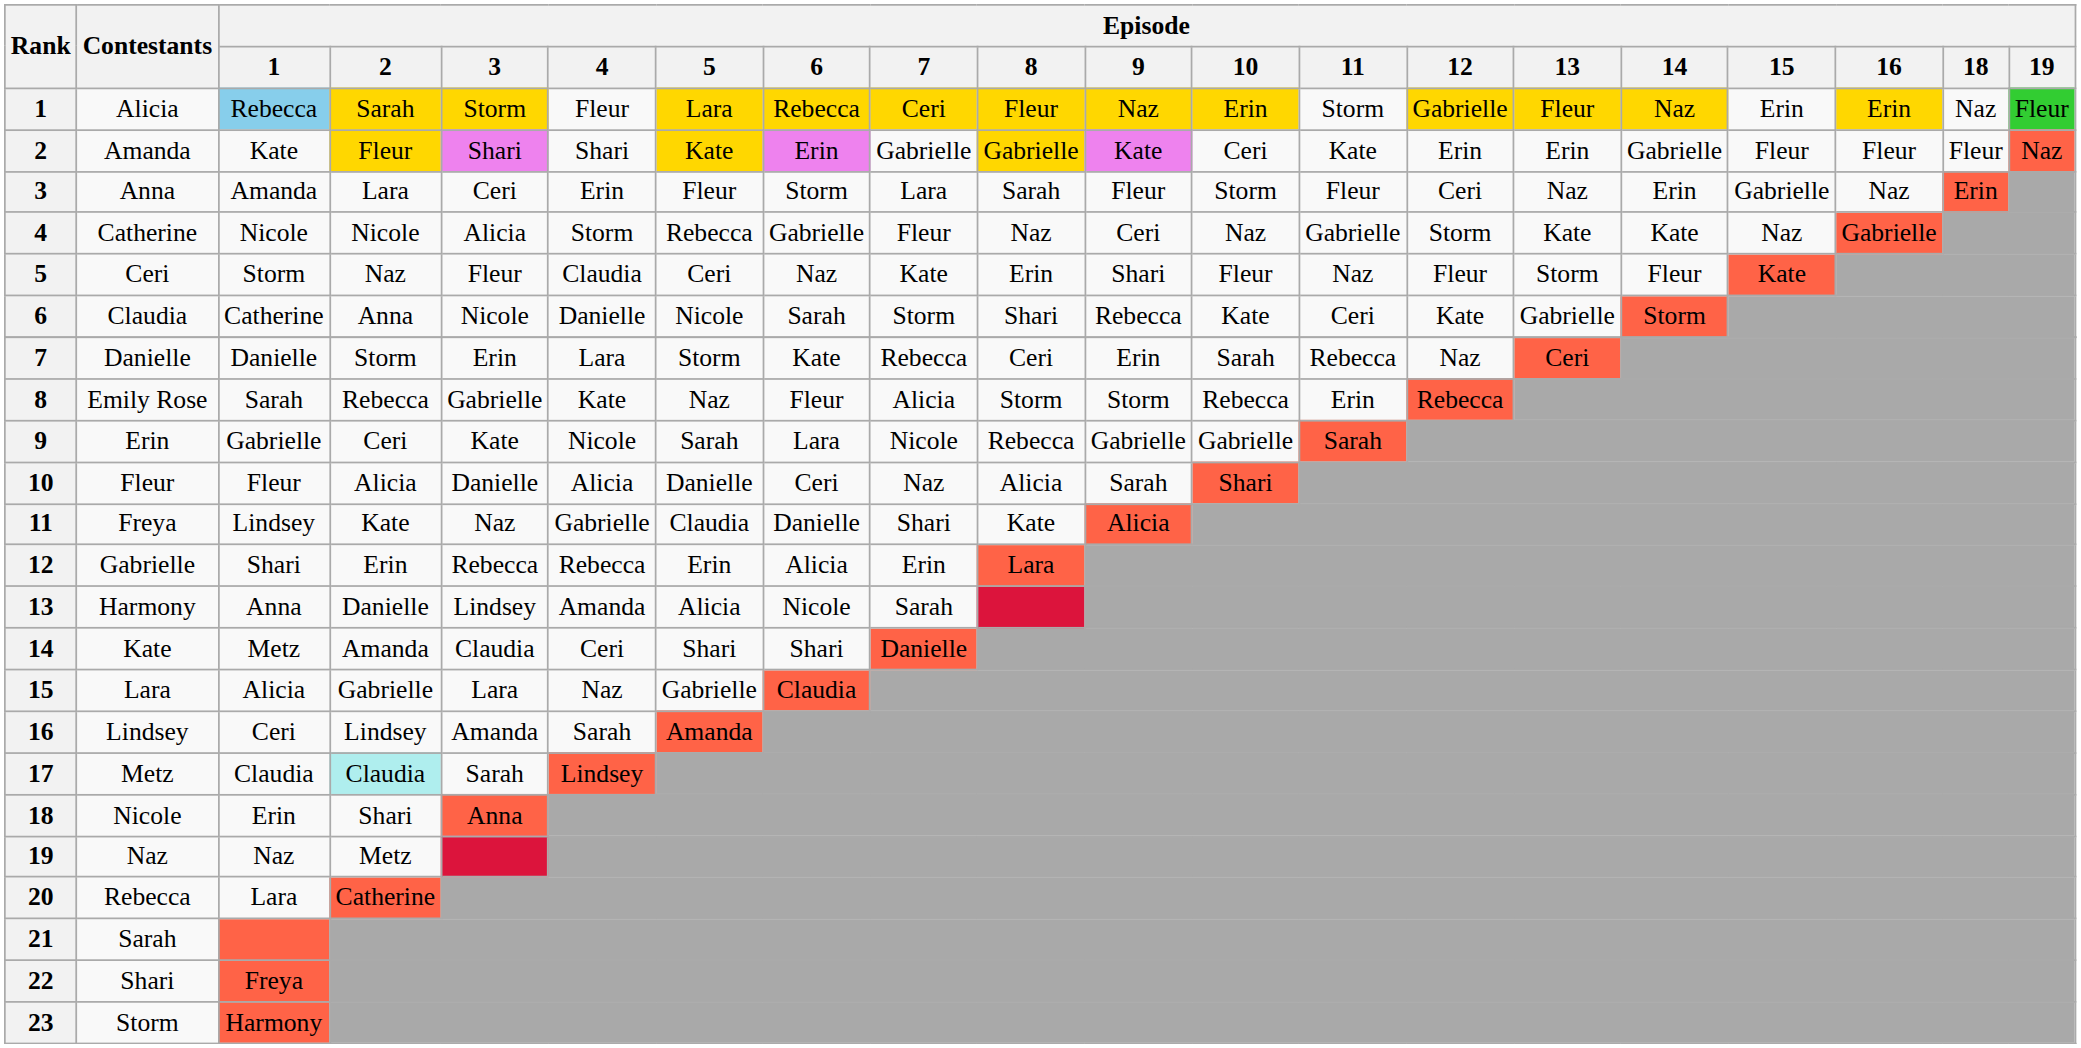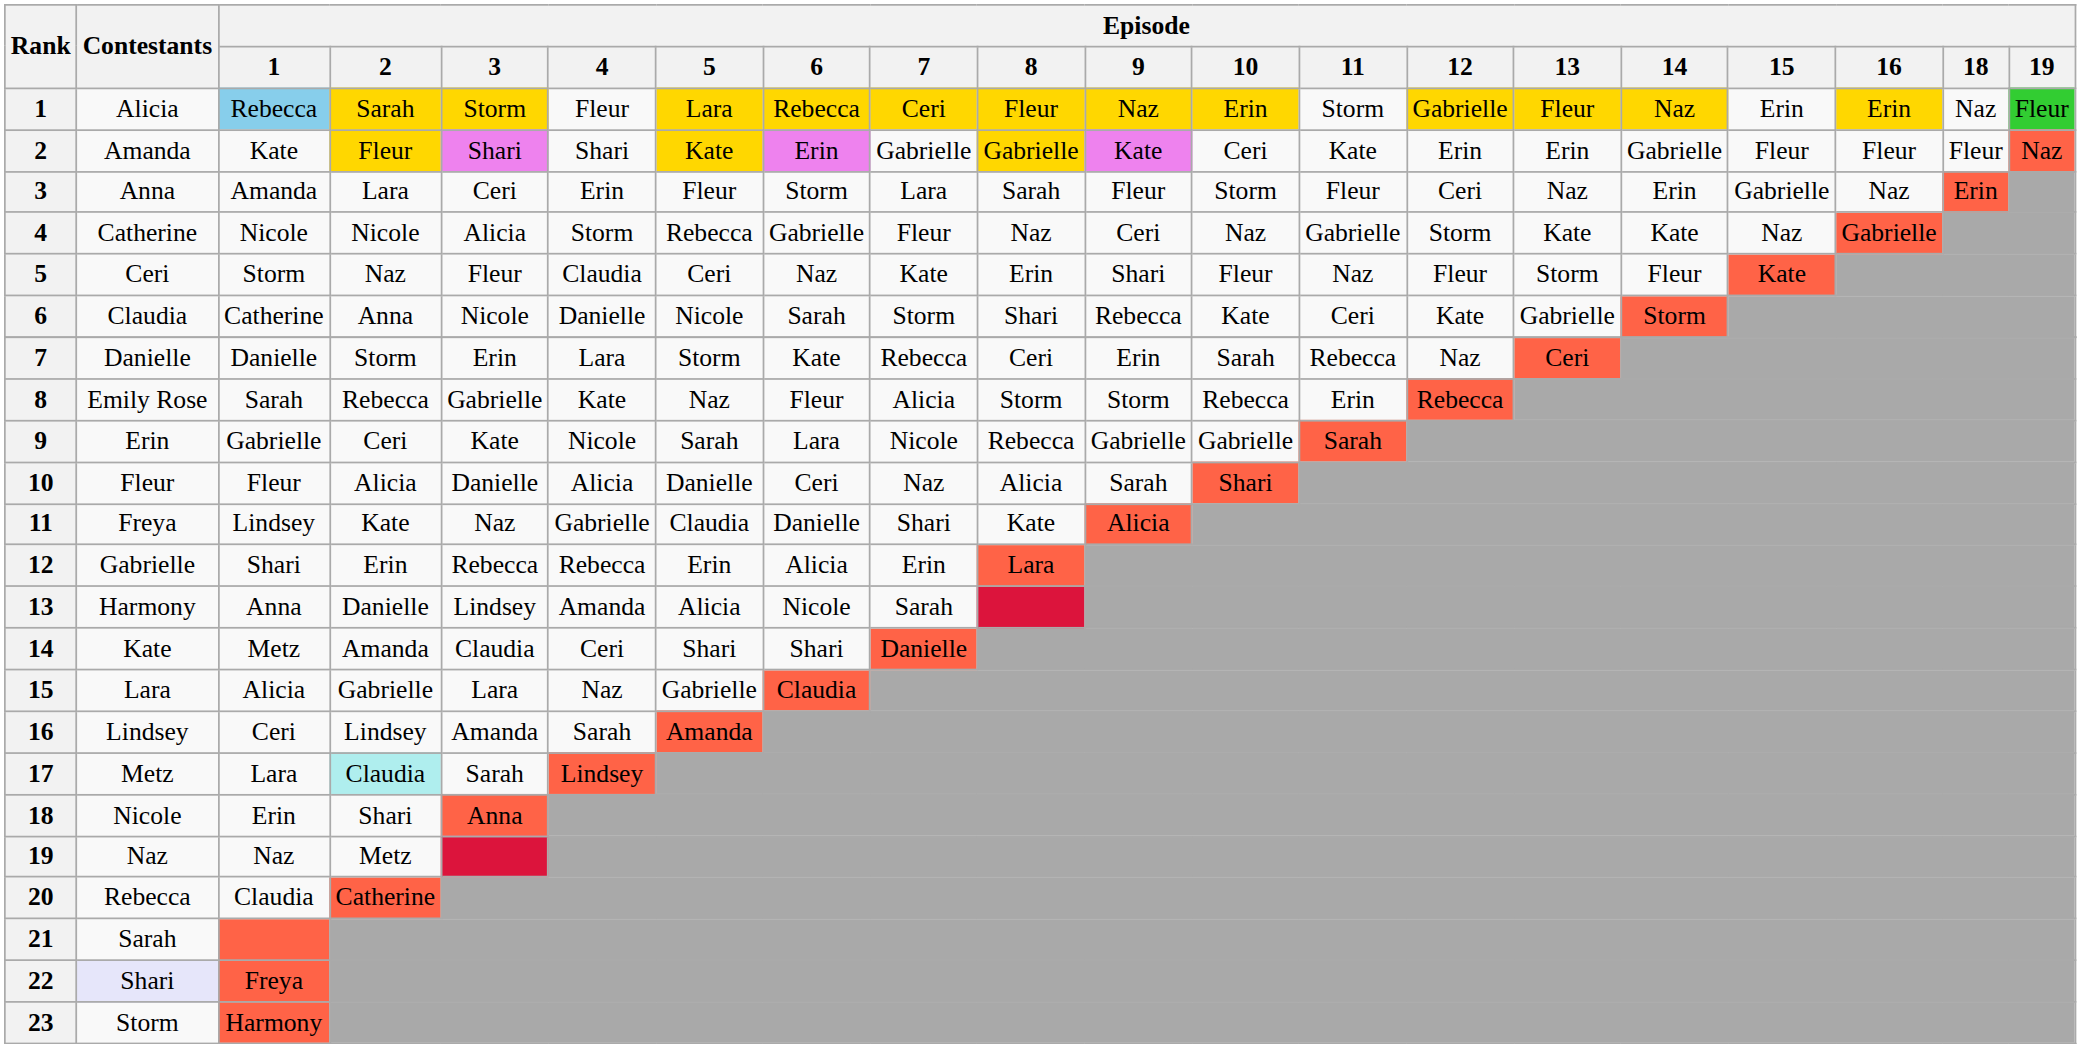(274, 772) Claudia -> (274, 772) Lara
(274, 897) Lara -> (274, 897) Claudia
(147, 980) no background -> (147, 980) lavender background
